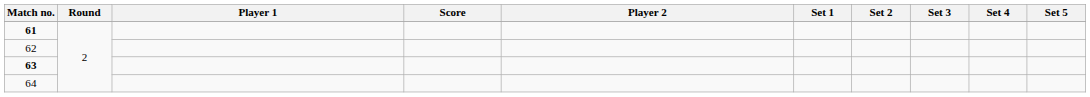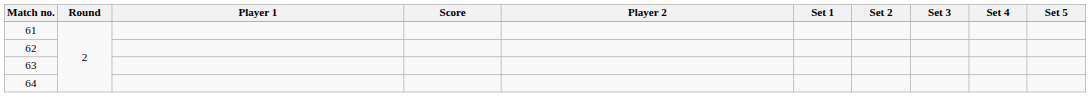(31, 30) bold -> (31, 30) normal
(31, 65) bold -> (31, 65) normal
